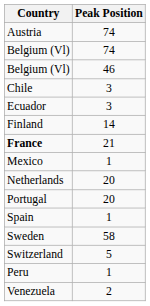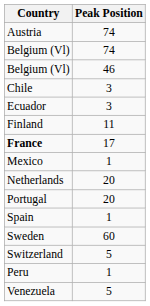(109, 124) 14 -> (109, 124) 11
(109, 143) 21 -> (109, 143) 17
(109, 236) 58 -> (109, 236) 60
(109, 291) 2 -> (109, 291) 5
